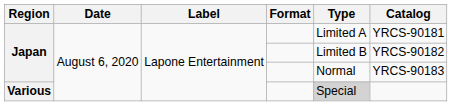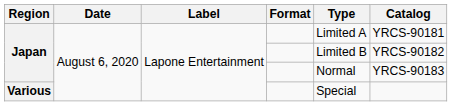(336, 91) lightgrey background -> (336, 91) no background
